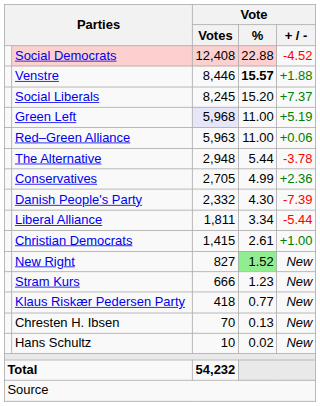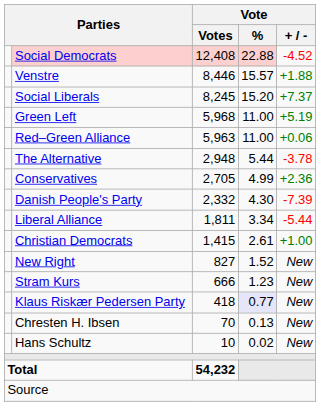(257, 76) bold -> (257, 76) normal
(219, 117) lavender background -> (219, 117) no background
(261, 261) lightgreen background -> (261, 261) no background
(261, 302) no background -> (261, 302) lavender background
